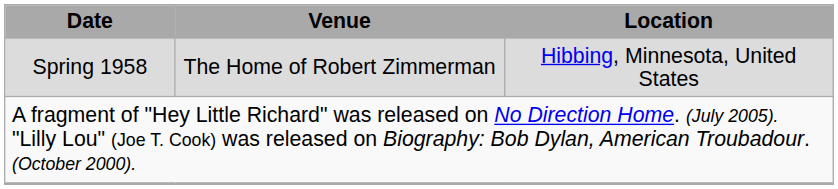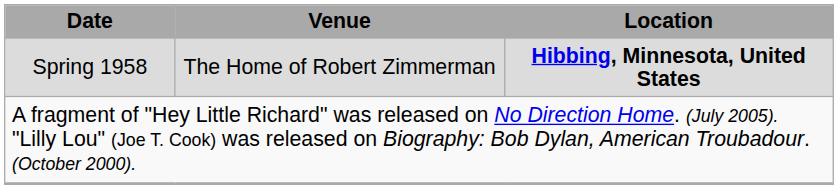(669, 67) normal -> (669, 67) bold
